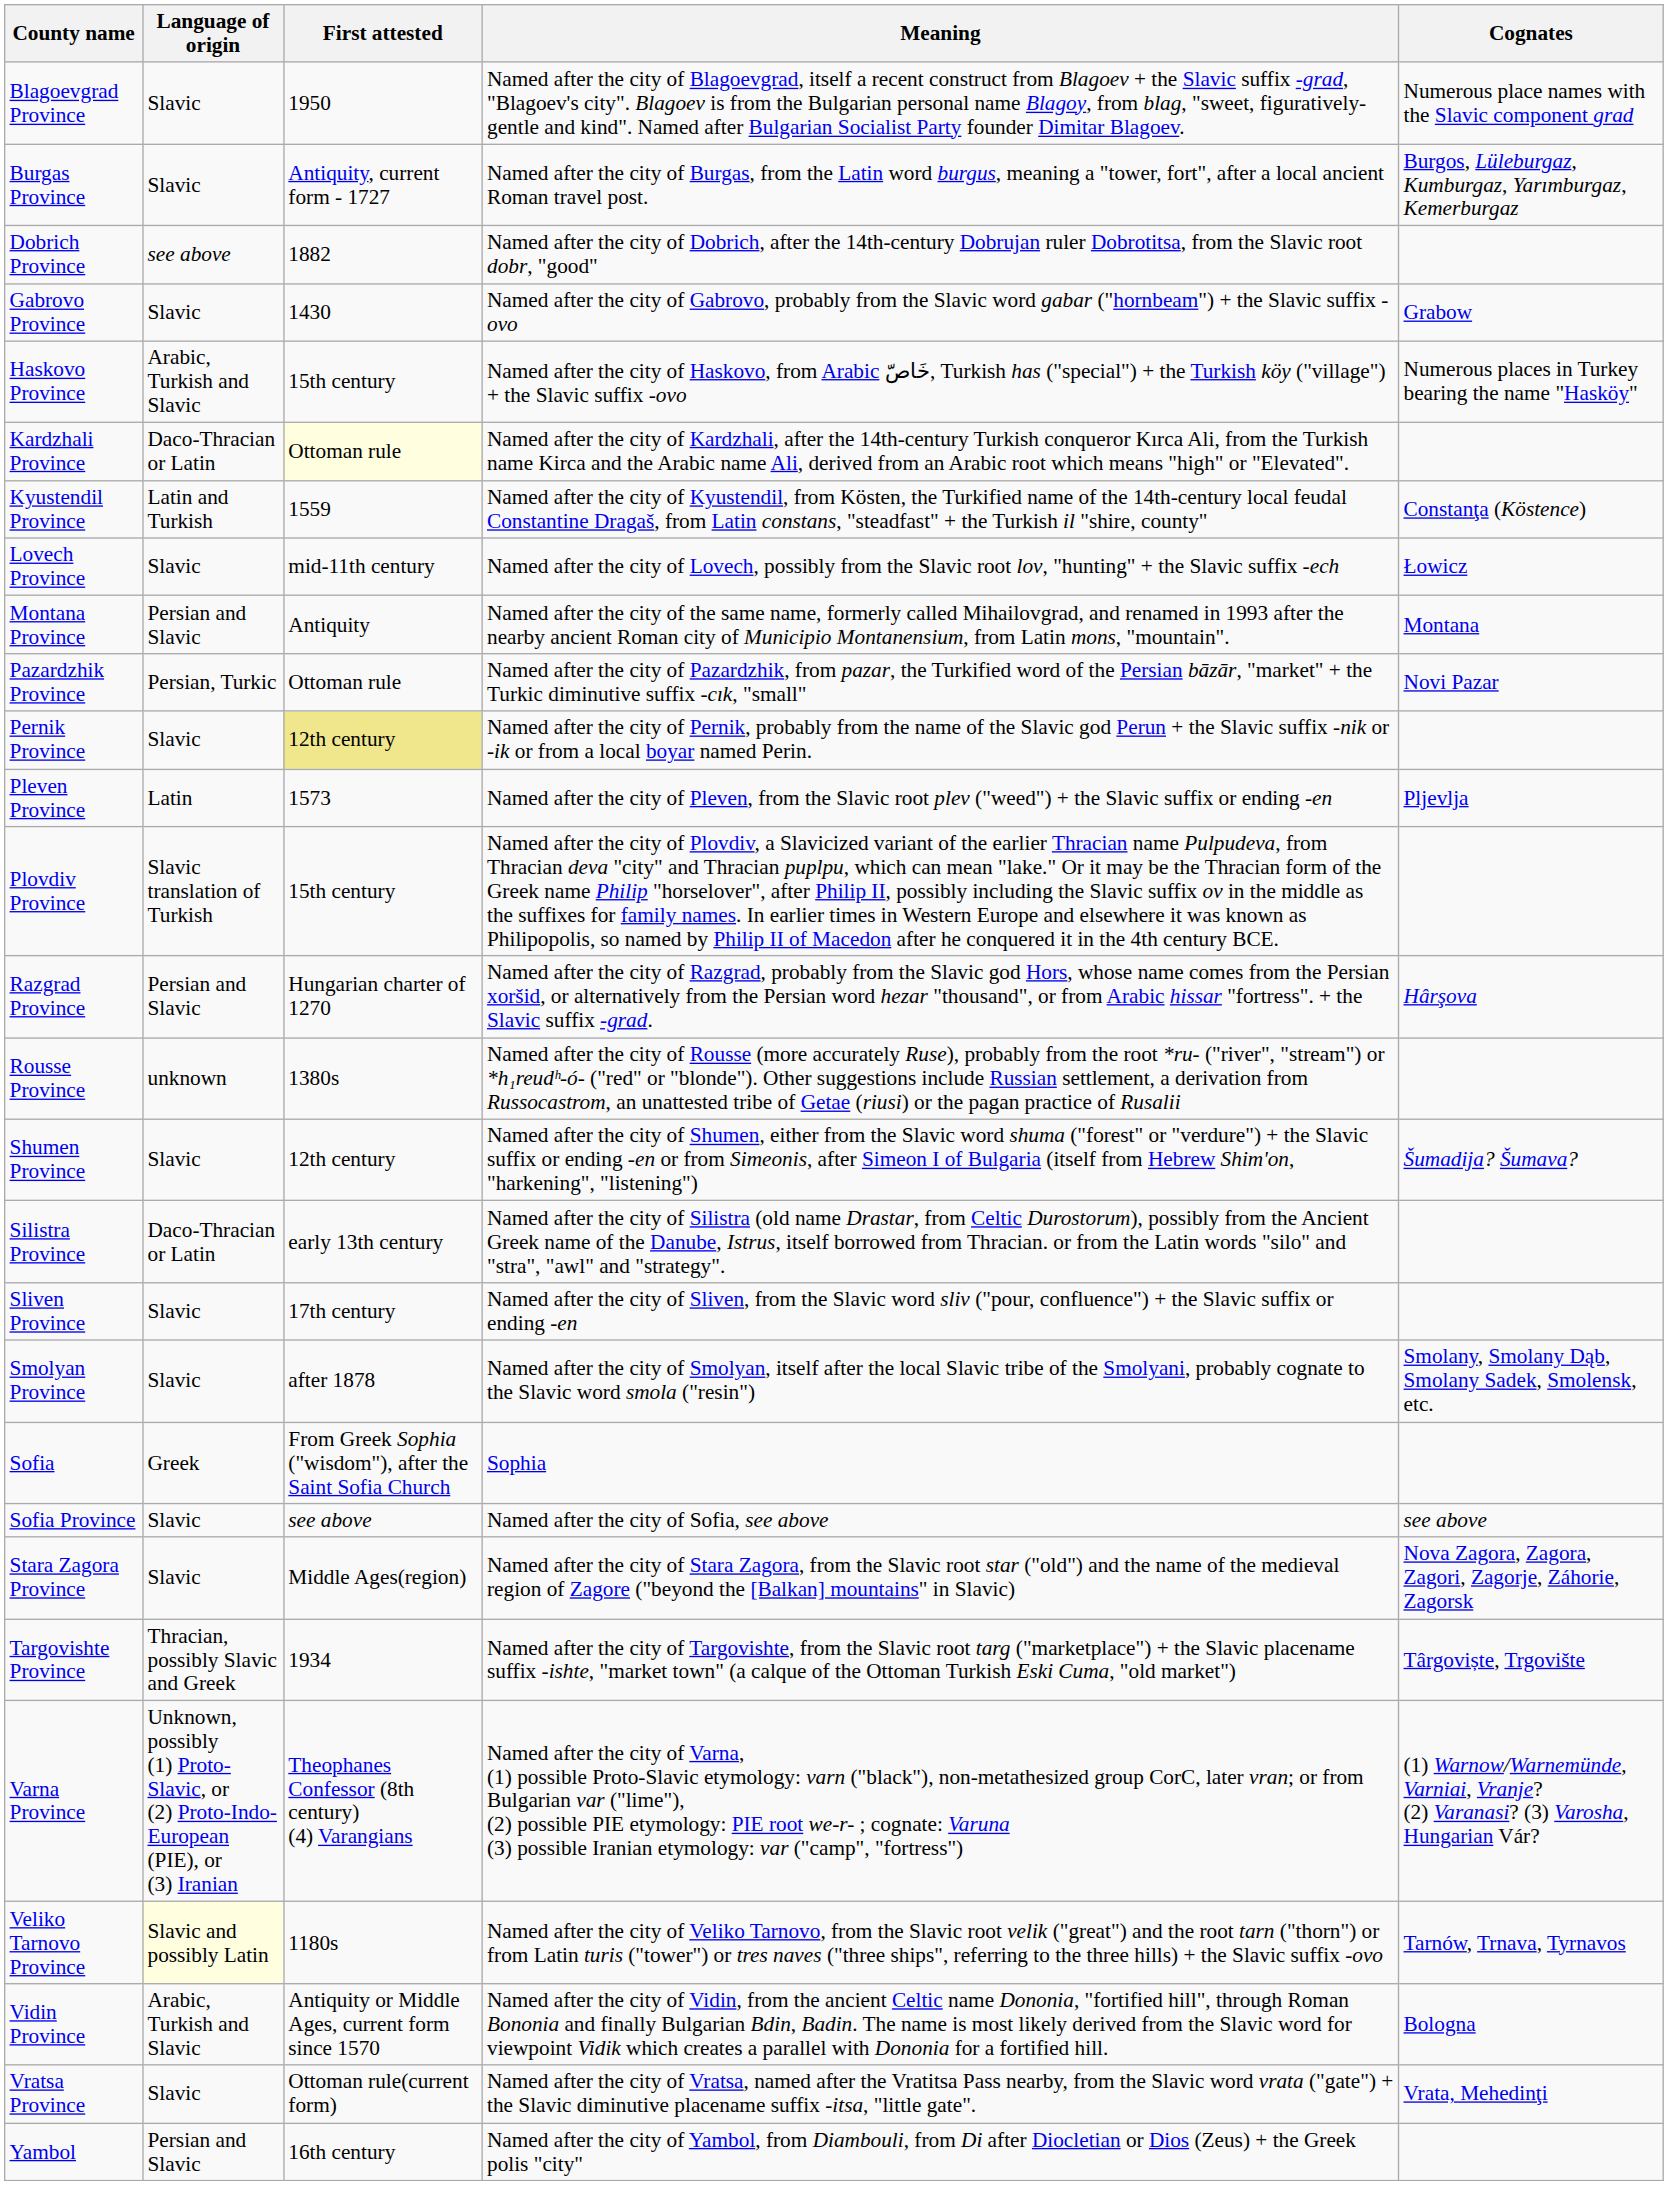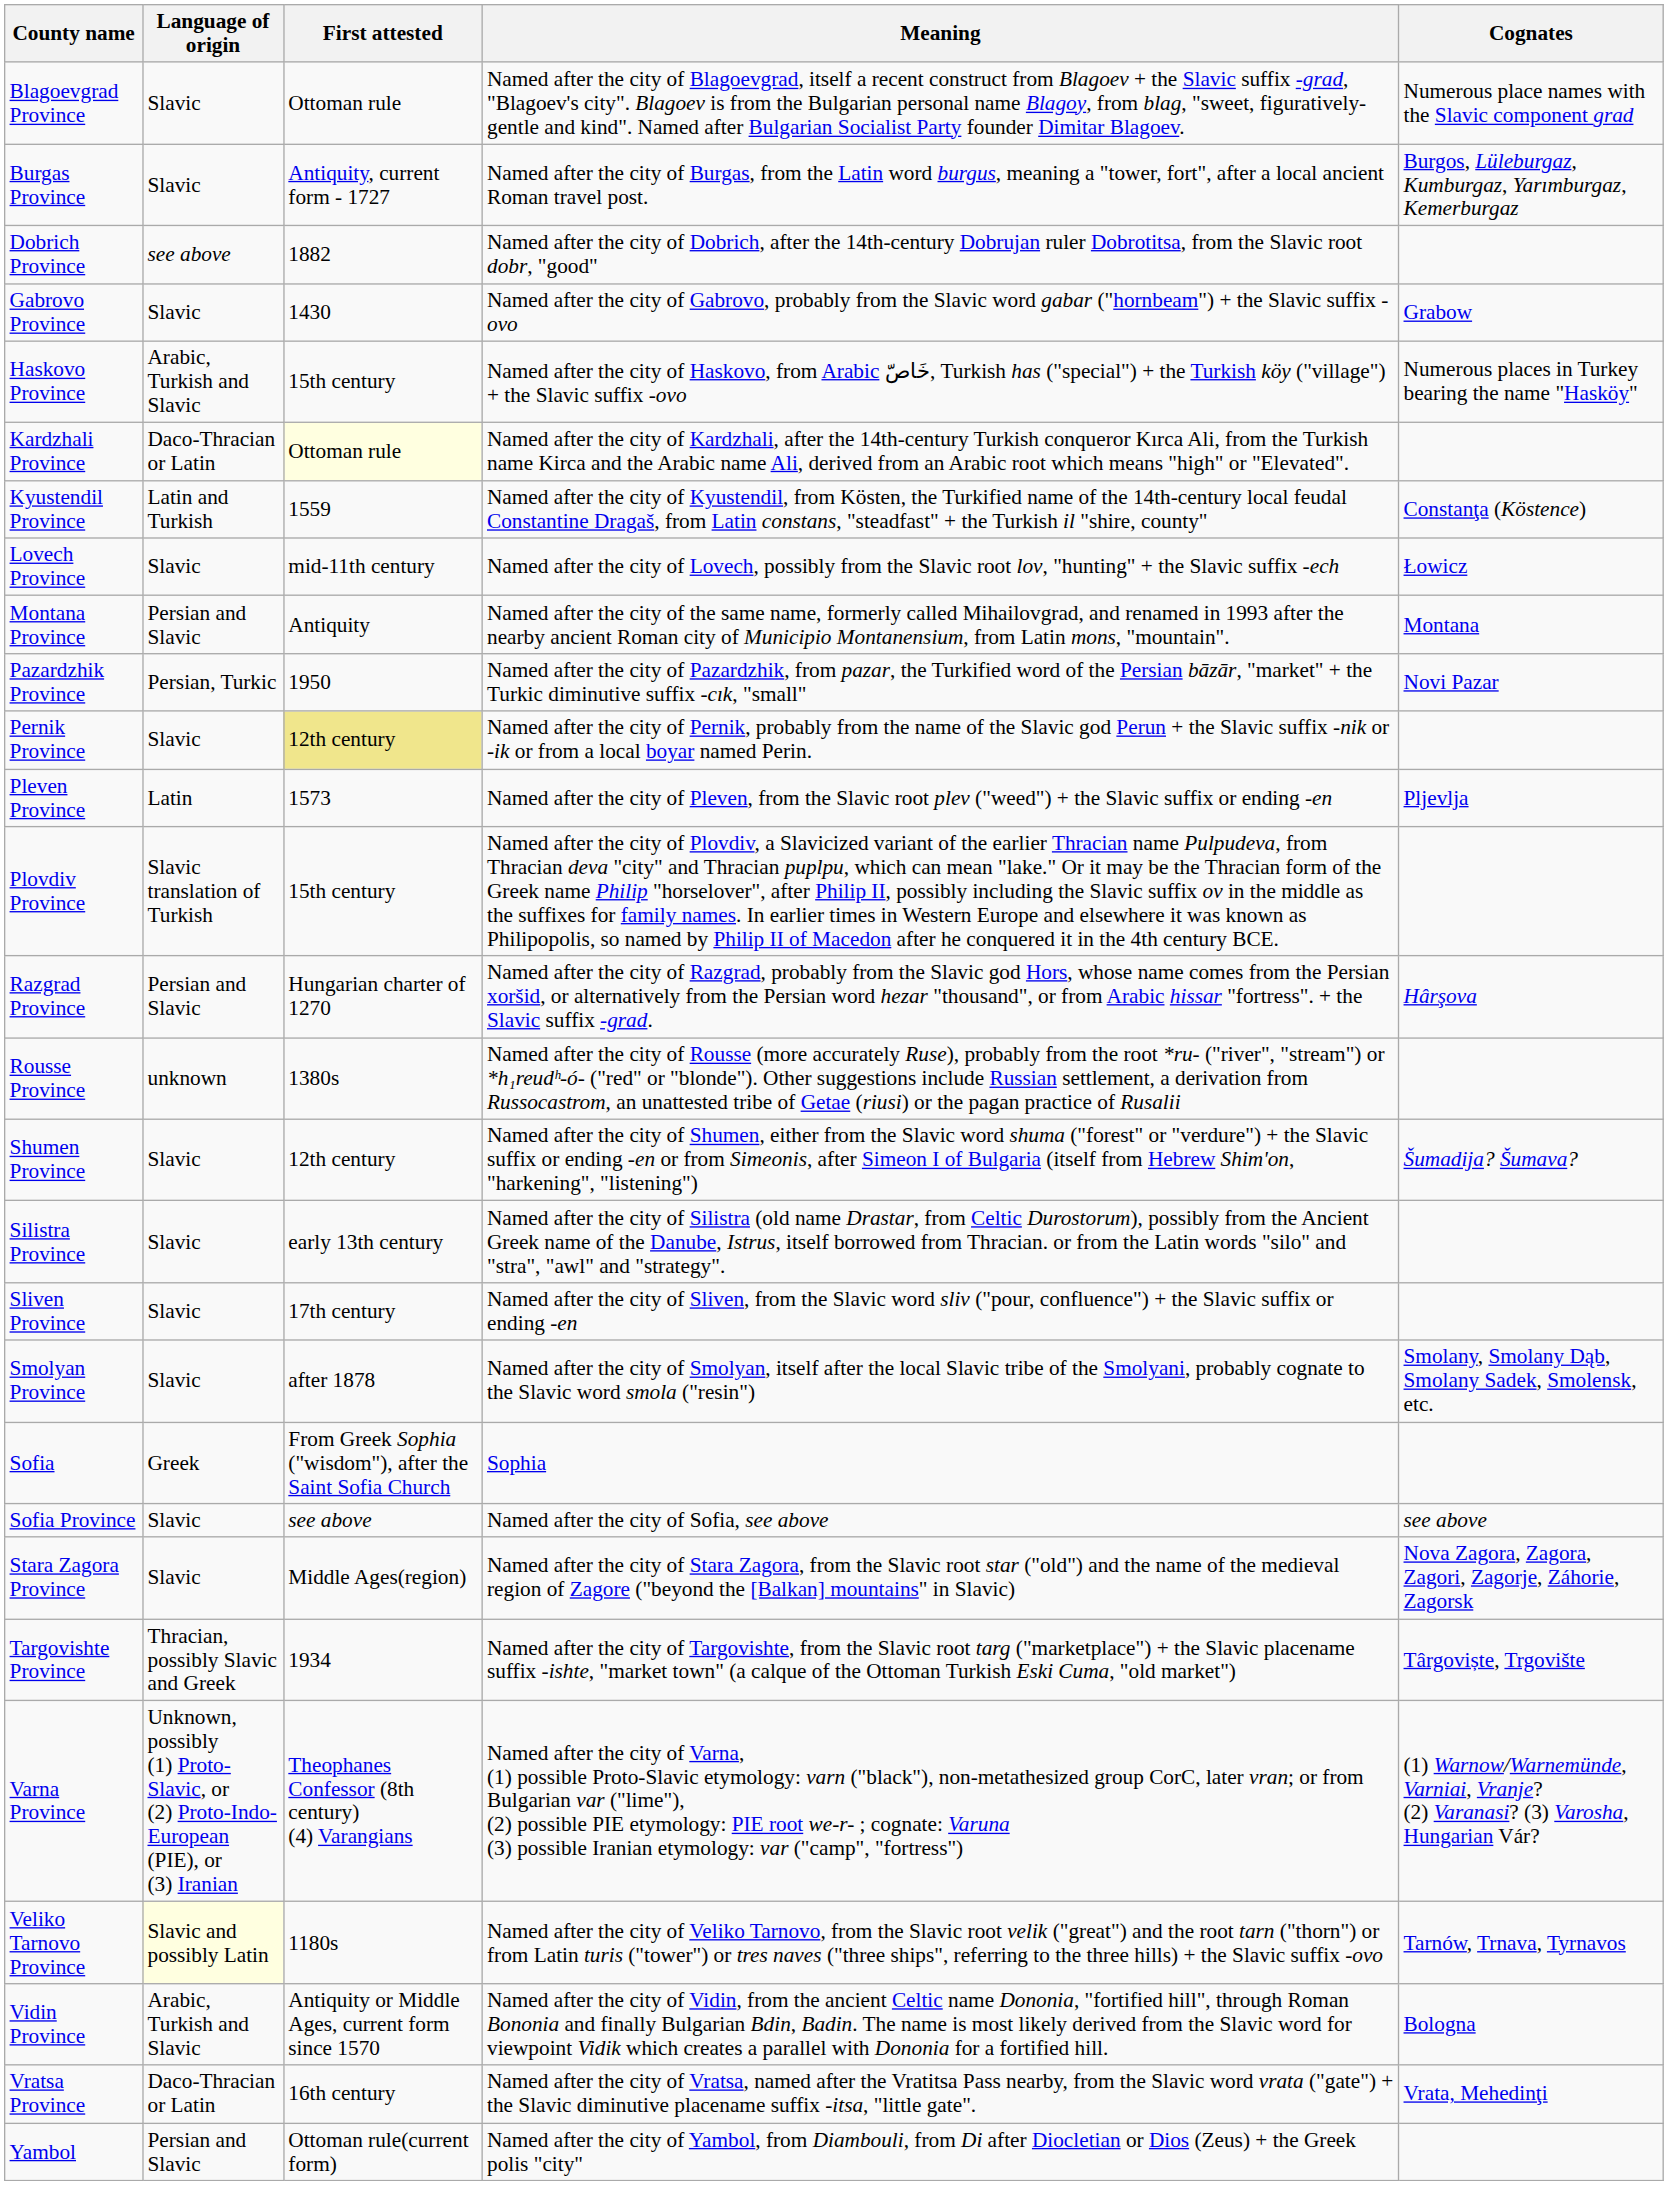(310, 103) 1950 -> (345, 103) Ottoman rule
(345, 682) Ottoman rule -> (310, 682) 1950
(211, 1241) Daco-Thracian or Latin -> (174, 1241) Slavic
(174, 2093) Slavic -> (211, 2093) Daco-Thracian or Latin
(378, 2093) Ottoman rule(current form) -> (342, 2093) 16th century
(342, 2151) 16th century -> (378, 2151) Ottoman rule(current form)
